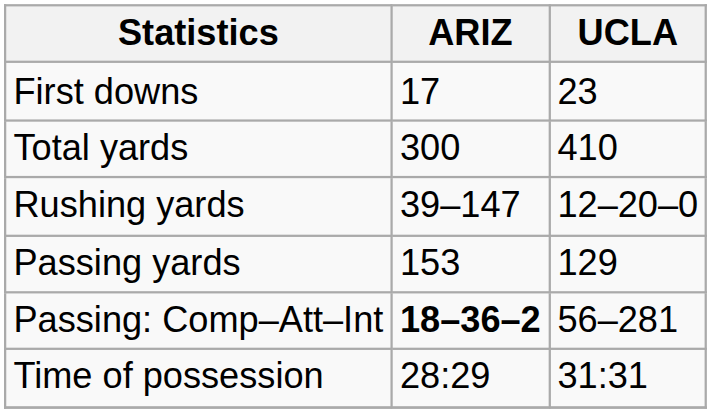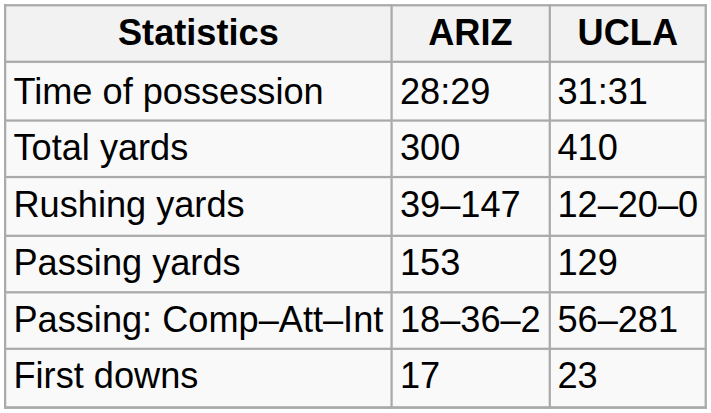rows swapped: (106, 90) <-> (169, 377)
(470, 320) bold -> (470, 320) normal
